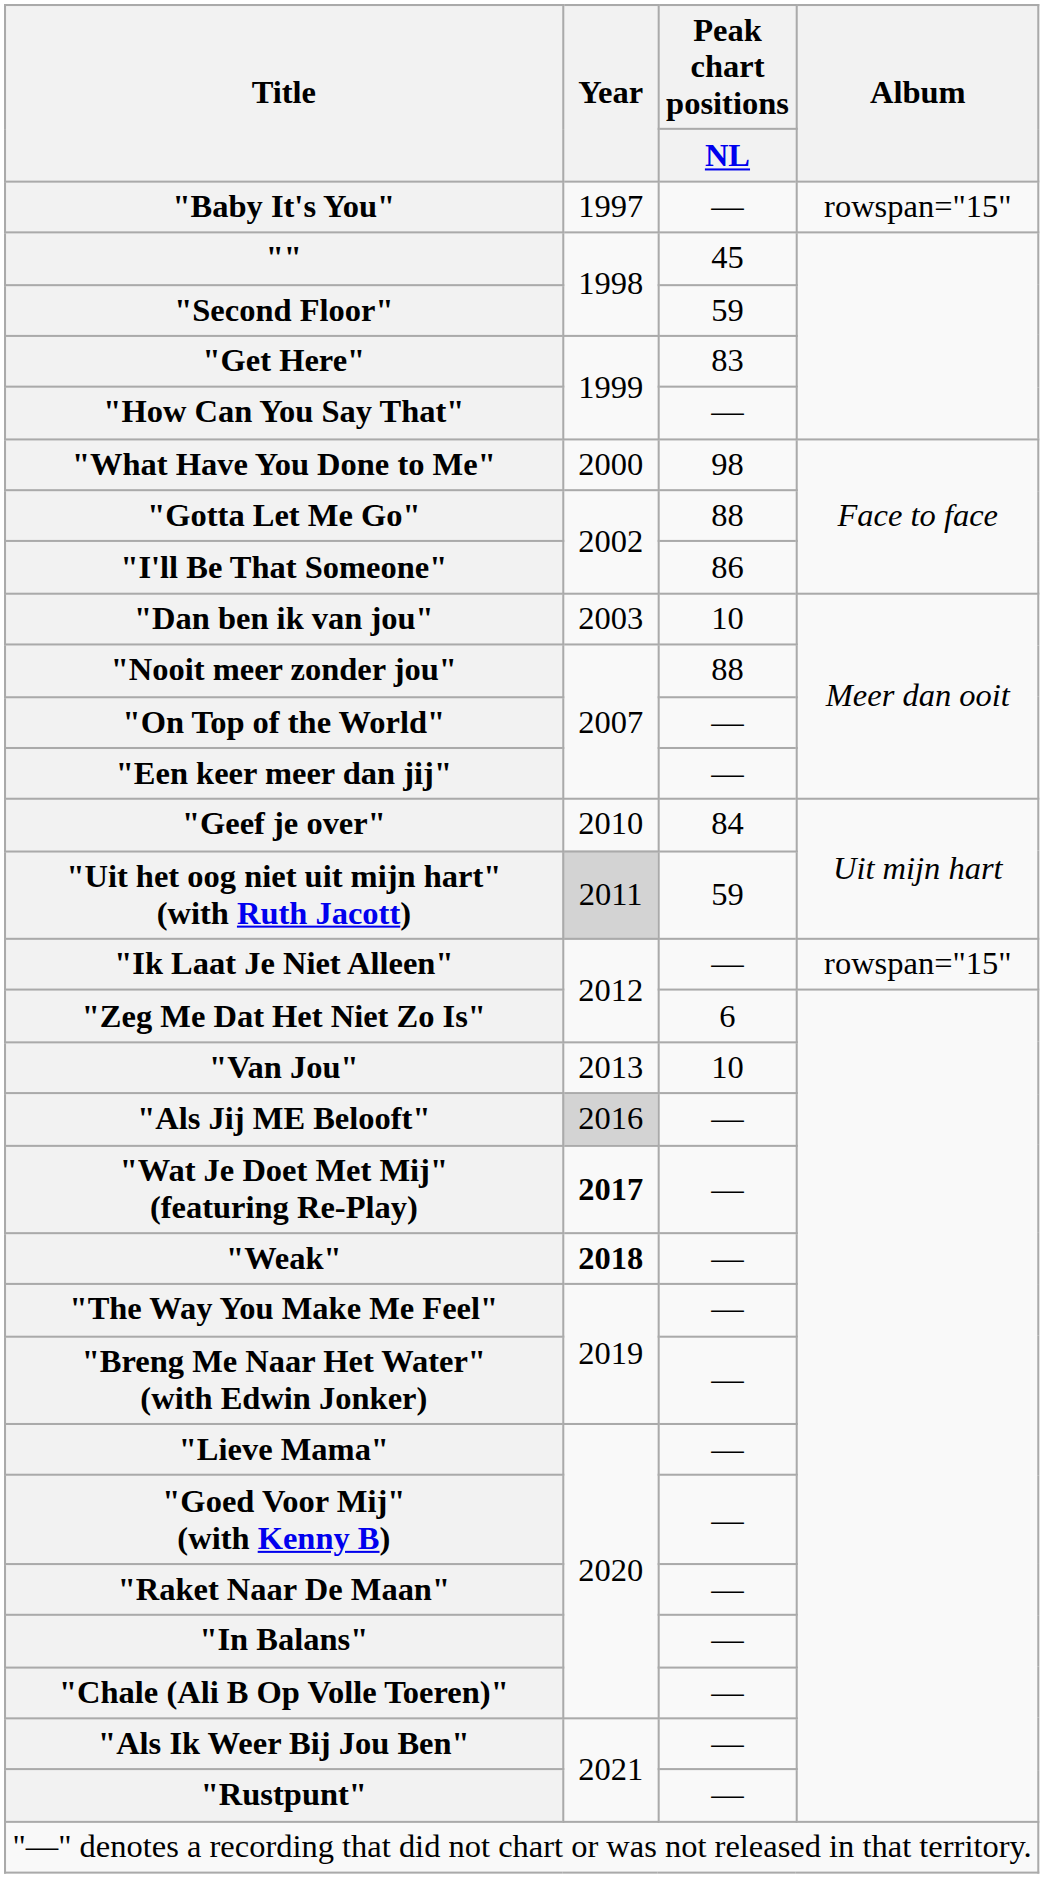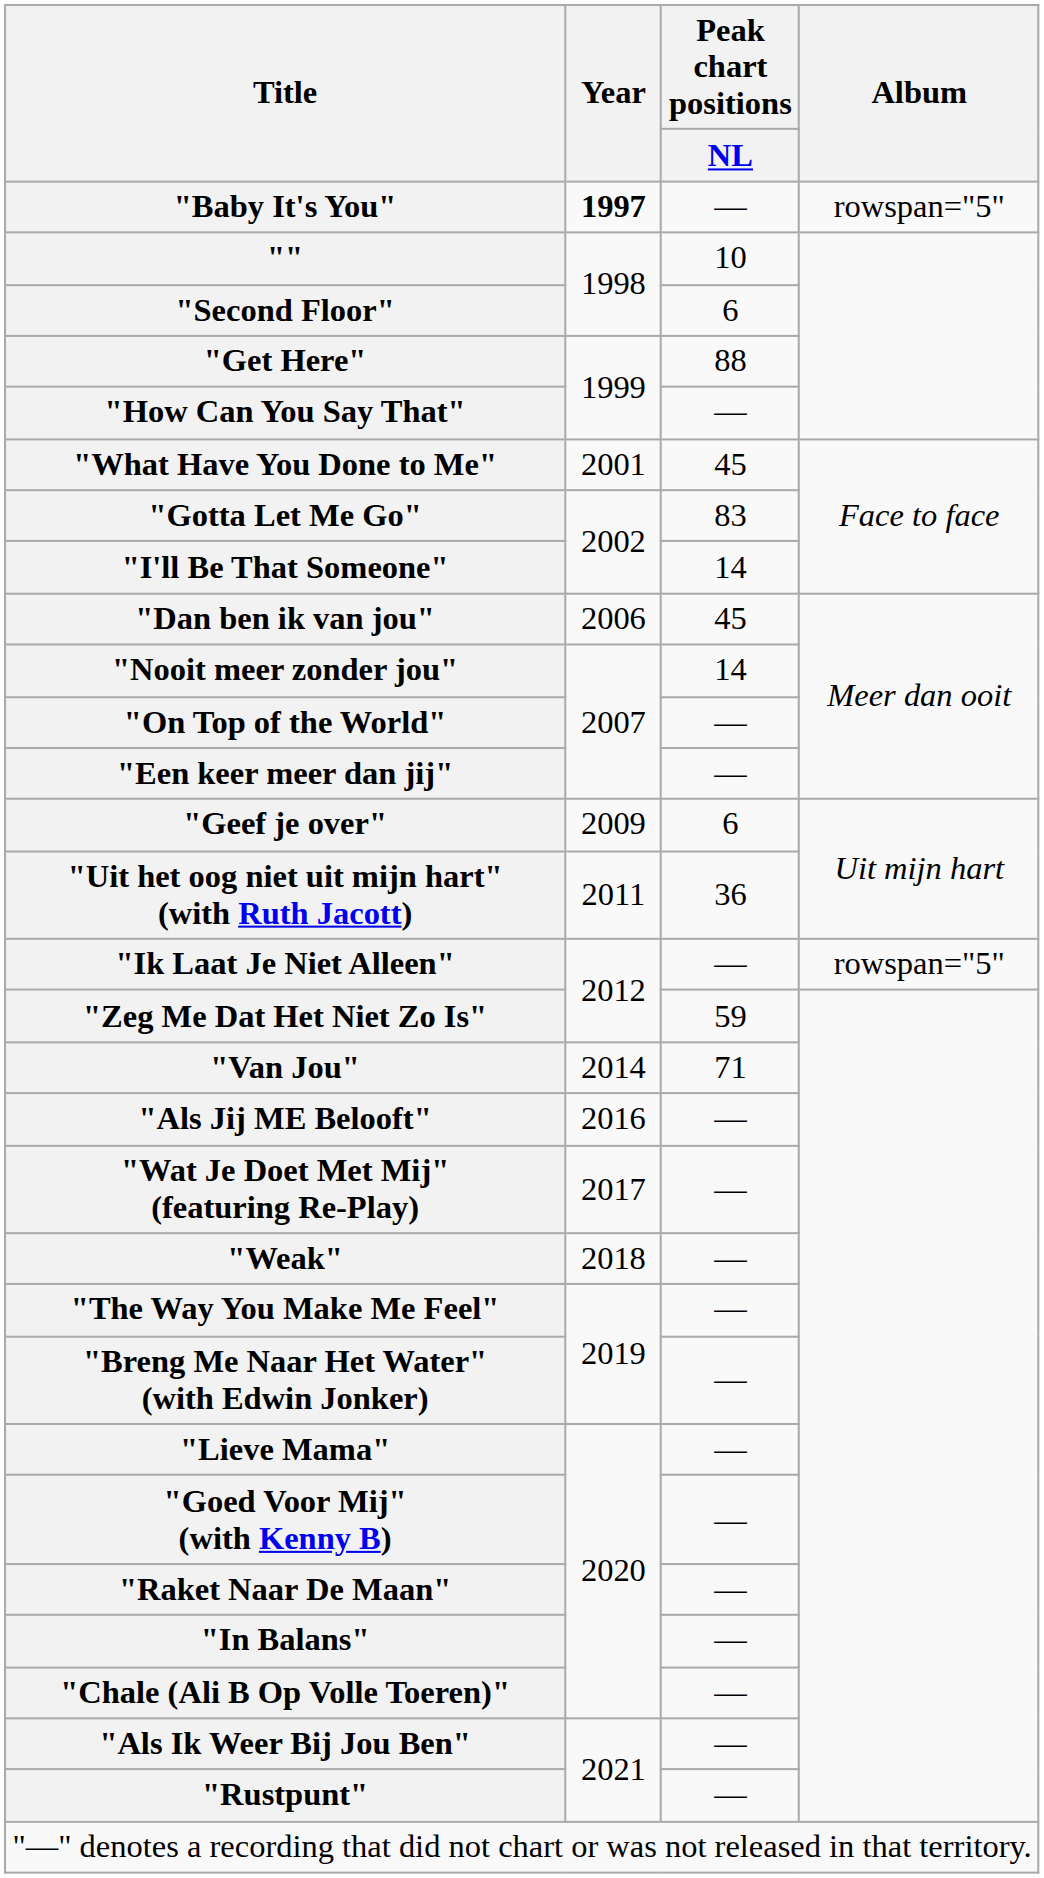(611, 206) normal -> (613, 206) bold
(918, 206) rowspan="15" -> (919, 206) rowspan="5"
(727, 257) 45 -> (730, 257) 10
(727, 309) 59 -> (730, 309) 6
(727, 360) 83 -> (730, 360) 88
(611, 463) 2000 -> (613, 463) 2001
(727, 463) 98 -> (730, 463) 45
(727, 515) 88 -> (730, 515) 83
(727, 566) 86 -> (730, 566) 14
(611, 618) 2003 -> (613, 618) 2006
(727, 618) 10 -> (730, 618) 45
(727, 669) 88 -> (730, 669) 14
(611, 824) 2010 -> (613, 824) 2009
(727, 824) 84 -> (730, 824) 6
(611, 894) lightgrey background -> (613, 894) no background
(727, 894) 59 -> (730, 894) 36
(918, 964) rowspan="15" -> (919, 964) rowspan="5"
(727, 1015) 6 -> (730, 1015) 59
(611, 1067) 2013 -> (613, 1067) 2014
(727, 1067) 10 -> (730, 1067) 71
(611, 1118) lightgrey background -> (613, 1118) no background
(611, 1188) bold -> (613, 1188) normal
(611, 1258) bold -> (613, 1258) normal
